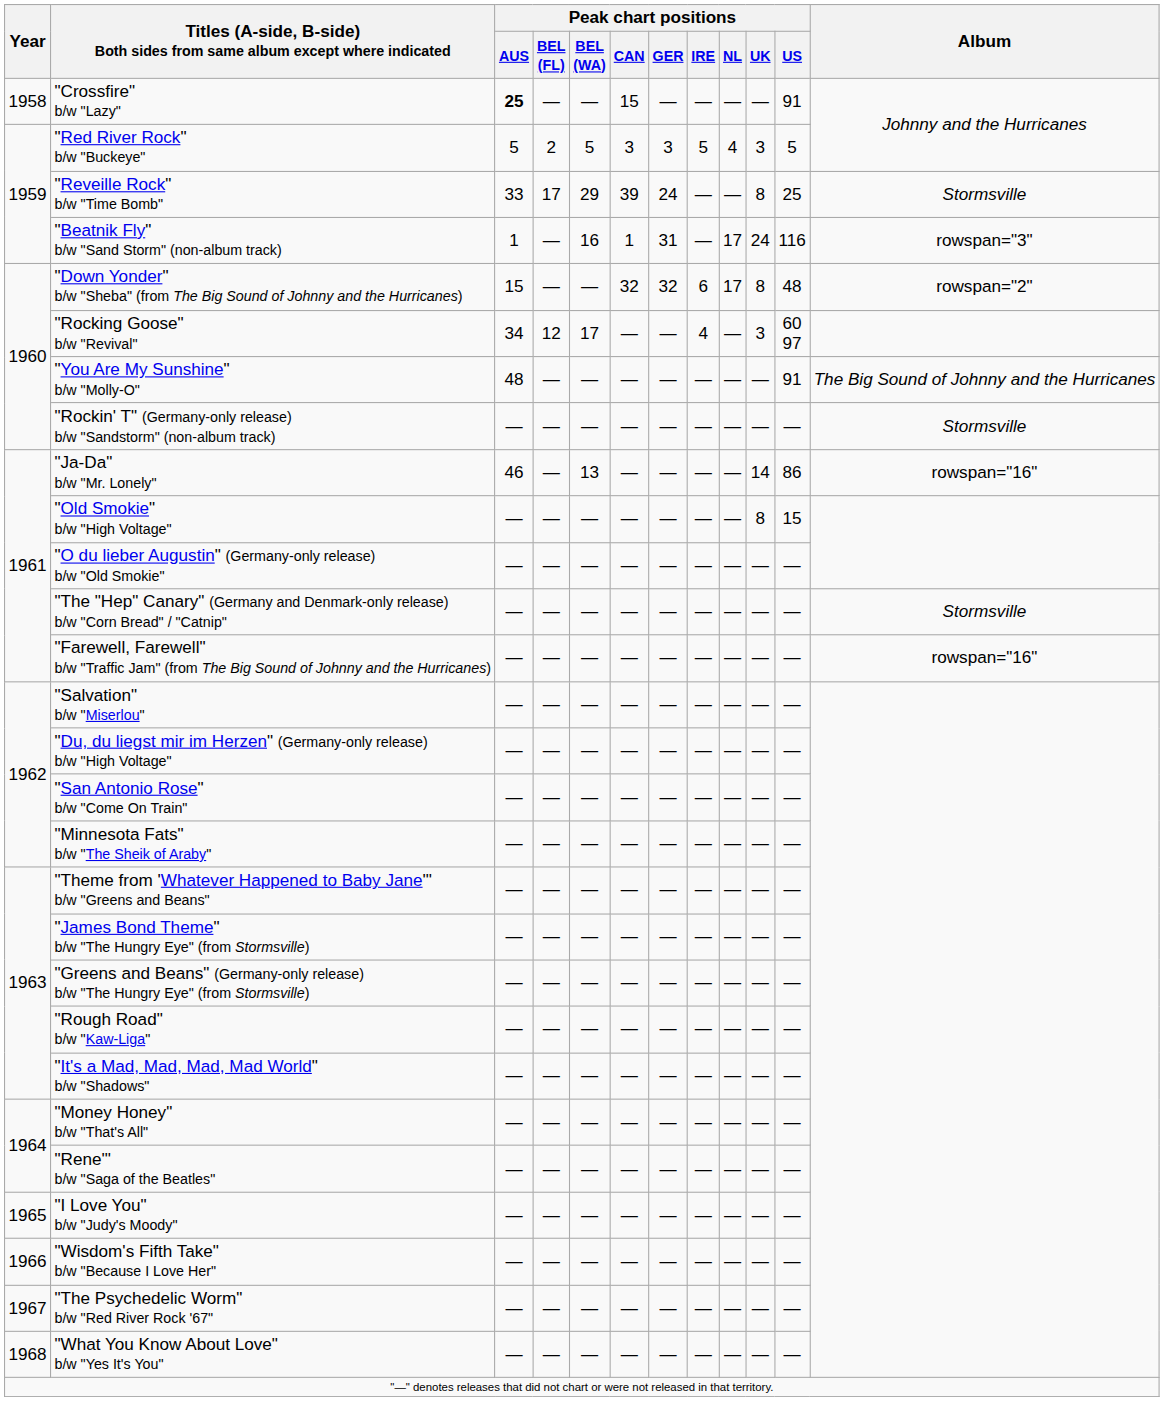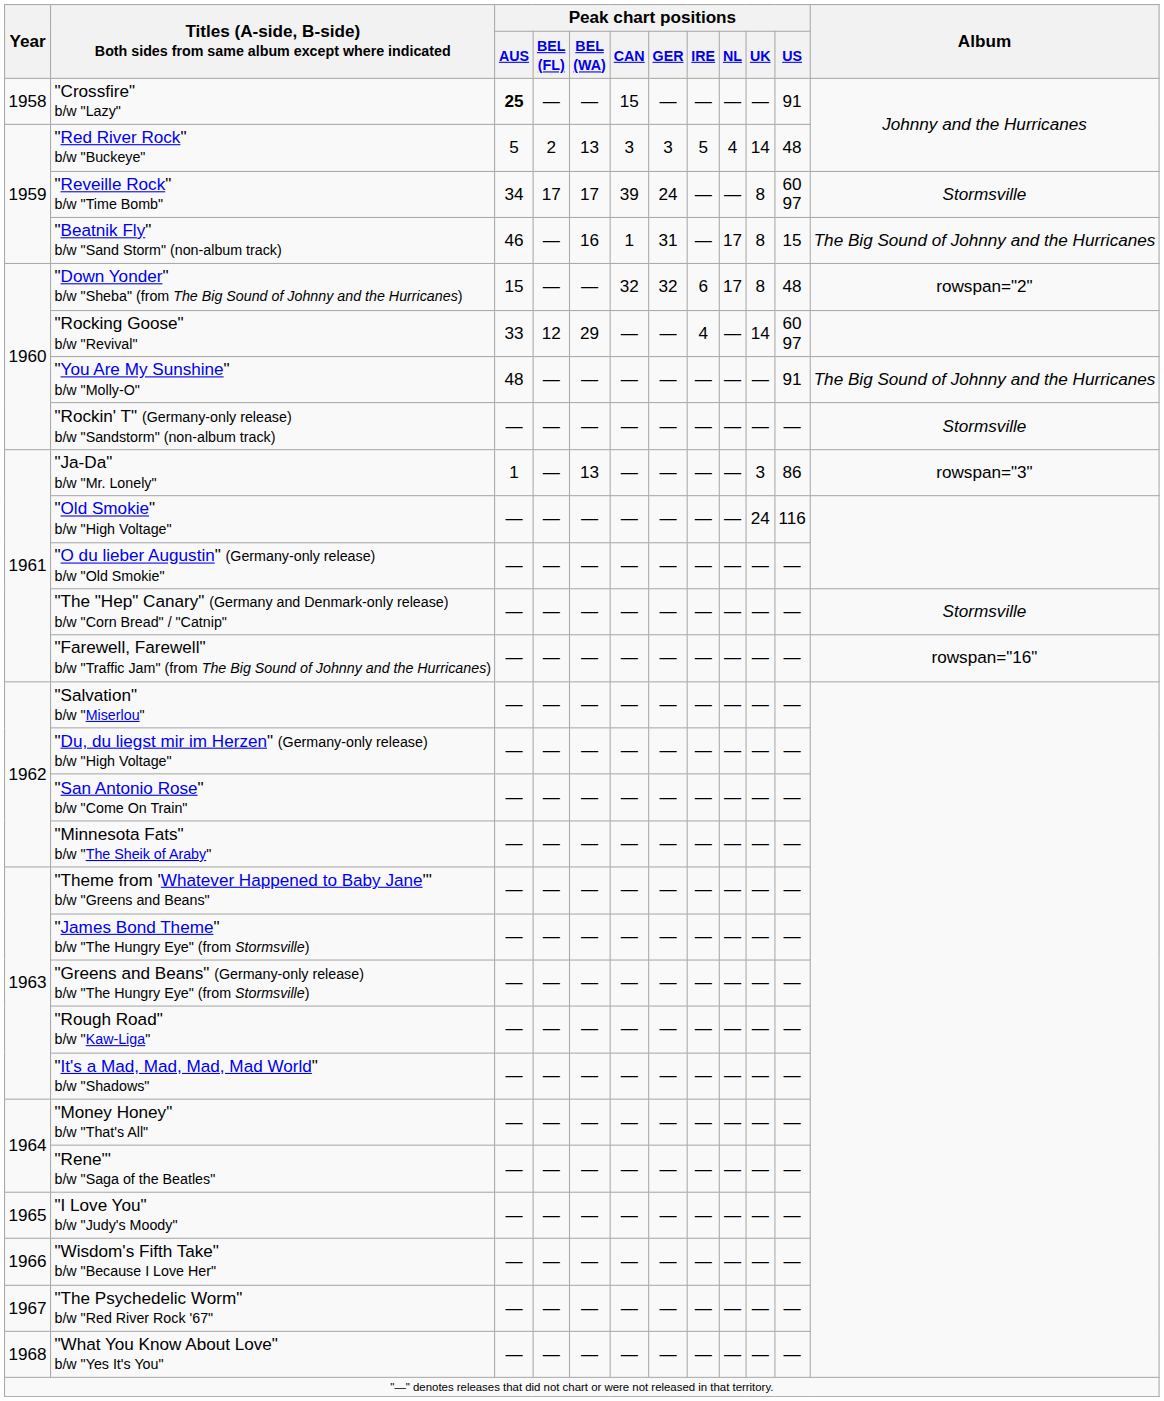(590, 147) 5 -> (590, 147) 13
(760, 147) 3 -> (760, 147) 14
(792, 147) 5 -> (792, 147) 48
(514, 194) 33 -> (514, 194) 34
(590, 194) 29 -> (590, 194) 17
(792, 194) 25 -> (792, 194) 60 97
(514, 240) 1 -> (514, 240) 46
(760, 240) 24 -> (760, 240) 8
(792, 240) 116 -> (792, 240) 15
(984, 240) rowspan="3" -> (984, 240) The Big Sound of Johnny and the Hurricanes
(514, 333) 34 -> (514, 333) 33
(590, 333) 17 -> (590, 333) 29
(760, 333) 3 -> (760, 333) 14
(514, 472) 46 -> (514, 472) 1
(760, 472) 14 -> (760, 472) 3
(984, 472) rowspan="16" -> (984, 472) rowspan="3"
(760, 518) 8 -> (760, 518) 24
(792, 518) 15 -> (792, 518) 116
